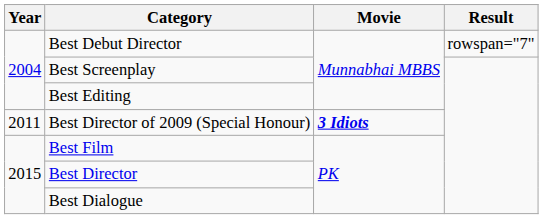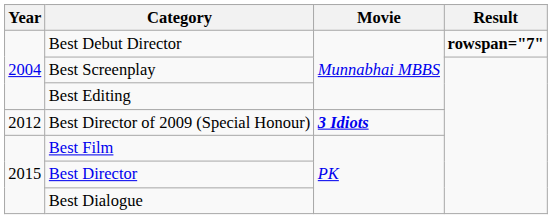(491, 43) normal -> (496, 43) bold
(24, 122) 2011 -> (25, 122) 2012
